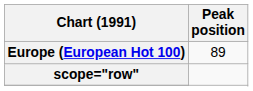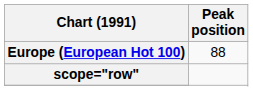(218, 52) 89 -> (218, 52) 88
